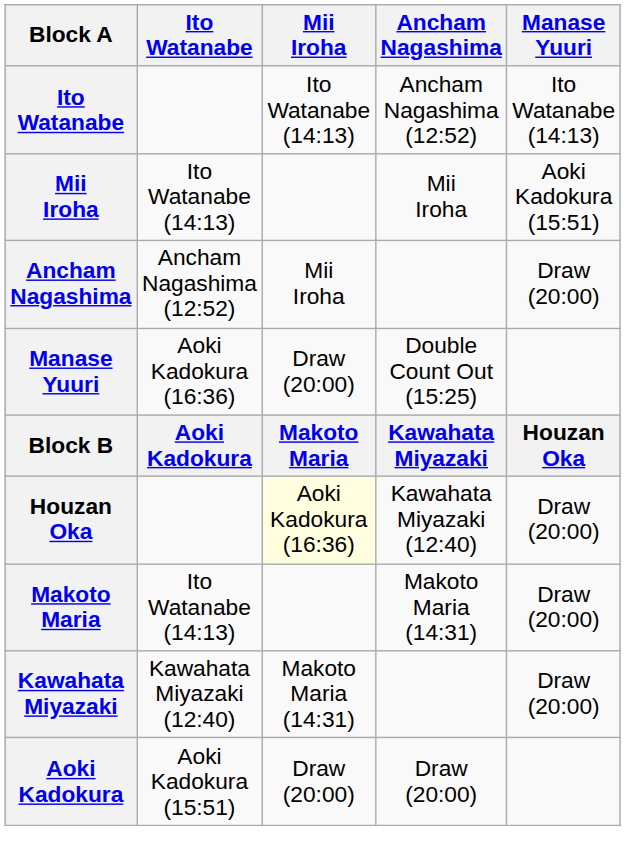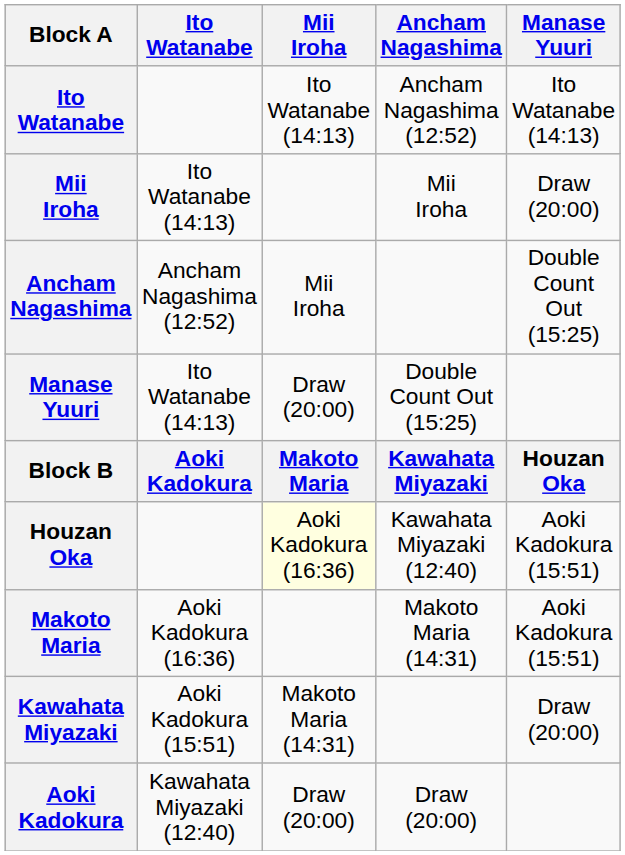(564, 196) Aoki Kadokura (15:51) -> (564, 196) Draw (20:00)
(564, 283) Draw (20:00) -> (564, 296) Double Count Out (15:25)
(199, 371) Aoki Kadokura (16:36) -> (199, 396) Ito Watanabe (14:13)
(564, 519) Draw (20:00) -> (564, 545) Aoki Kadokura (15:51)
(199, 607) Ito Watanabe (14:13) -> (199, 632) Aoki Kadokura (16:36)
(564, 607) Draw (20:00) -> (564, 632) Aoki Kadokura (15:51)
(199, 694) Kawahata Miyazaki (12:40) -> (199, 719) Aoki Kadokura (15:51)
(199, 781) Aoki Kadokura (15:51) -> (199, 806) Kawahata Miyazaki (12:40)
